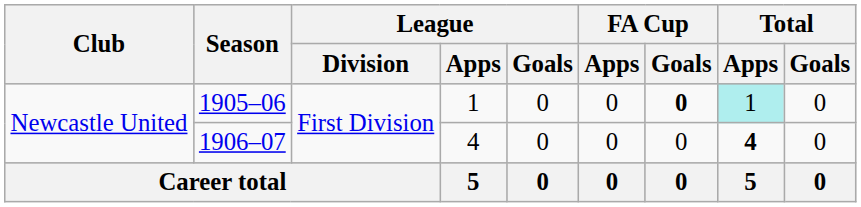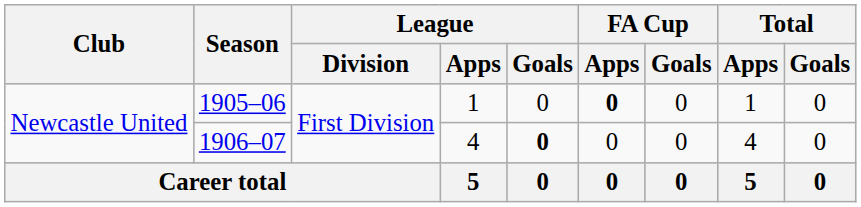(612, 102) normal -> (612, 102) bold
(681, 102) bold -> (681, 102) normal
(751, 102) paleturquoise background -> (751, 102) no background
(543, 142) normal -> (543, 142) bold
(751, 142) bold -> (751, 142) normal
